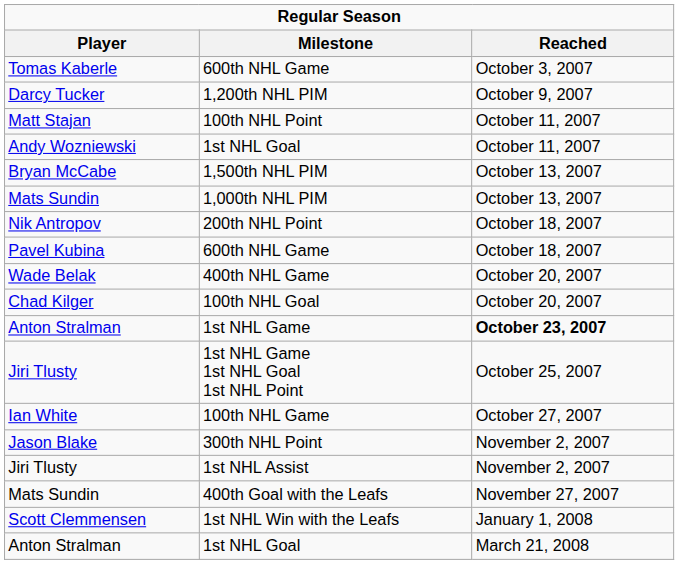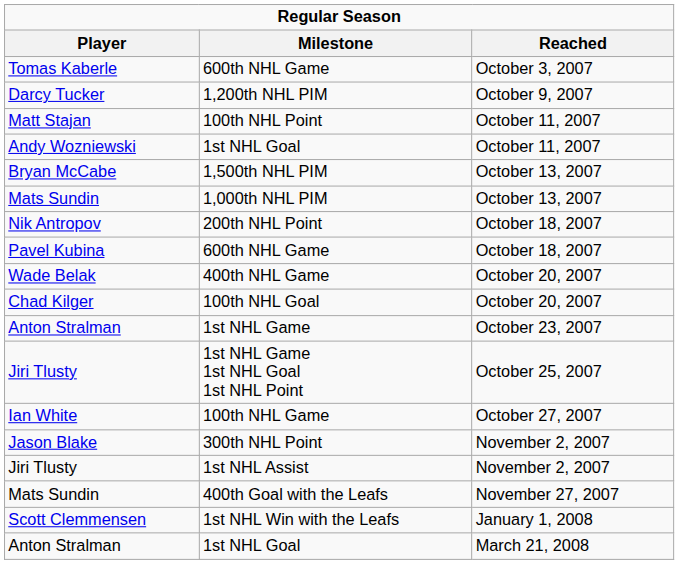(541, 328) bold -> (539, 328) normal
